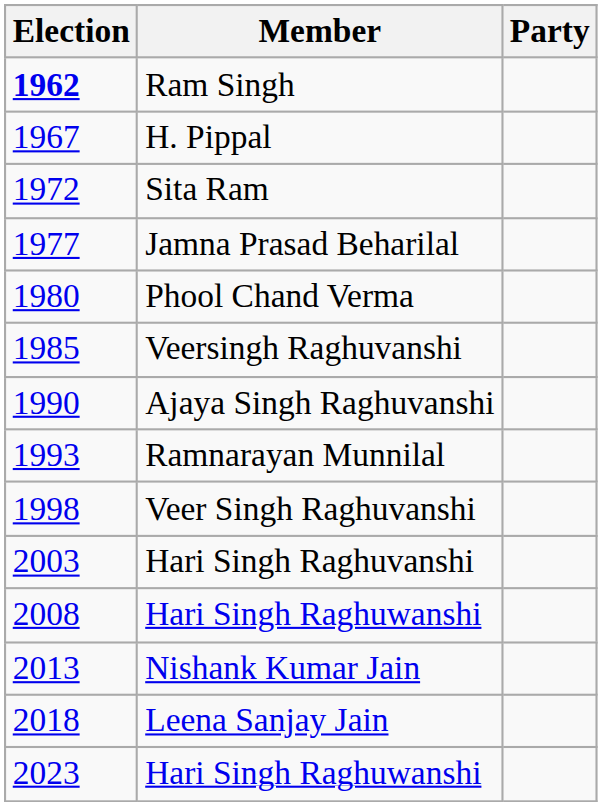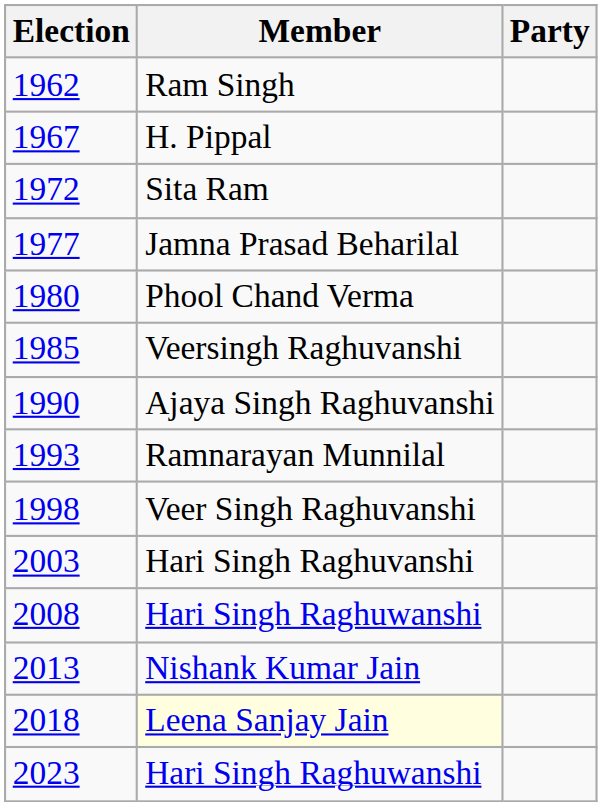(46, 84) bold -> (46, 84) normal
(267, 720) no background -> (267, 720) lightyellow background
